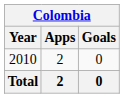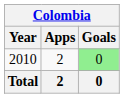(99, 59) no background -> (99, 59) lightgreen background
